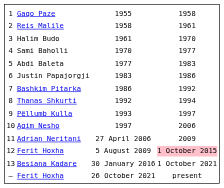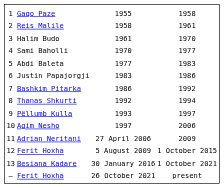(187, 151) pink background -> (187, 151) no background
